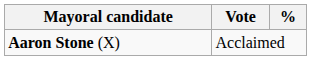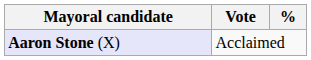(64, 42) no background -> (64, 42) lavender background
